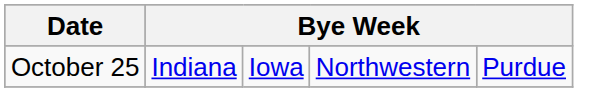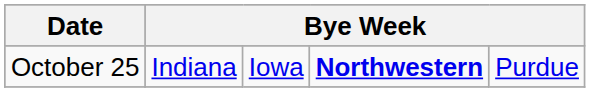(393, 67) normal -> (399, 67) bold
